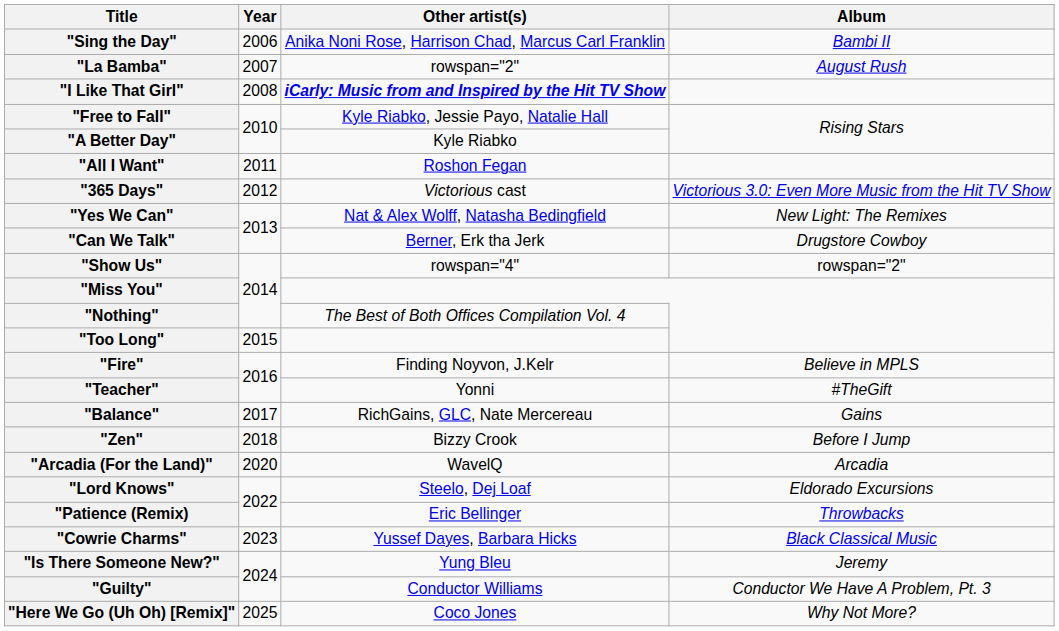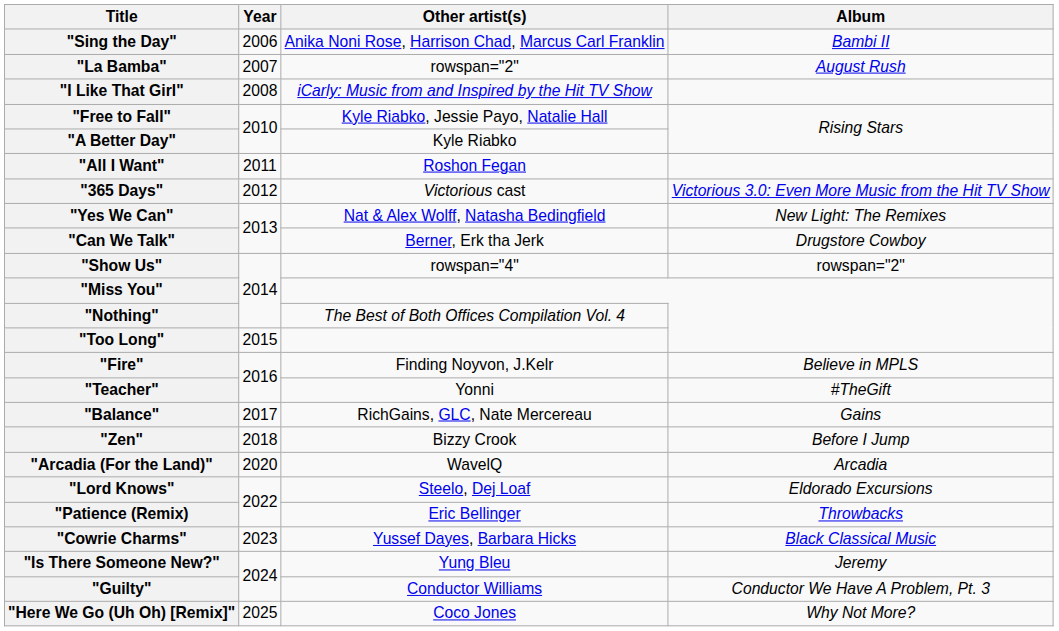(475, 91) bold -> (475, 91) normal
